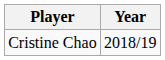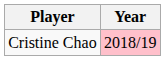(130, 42) no background -> (130, 42) pink background
